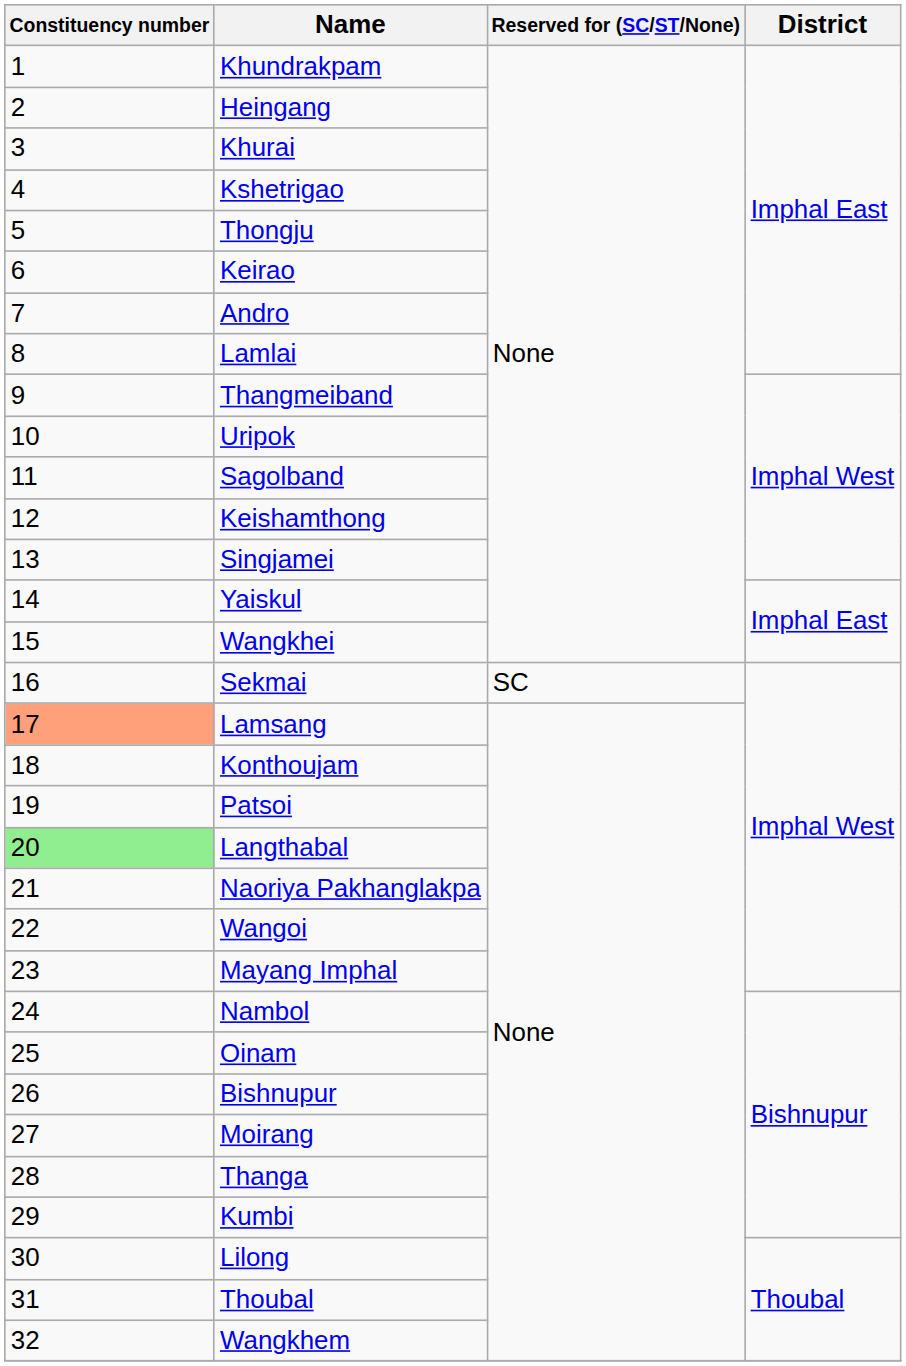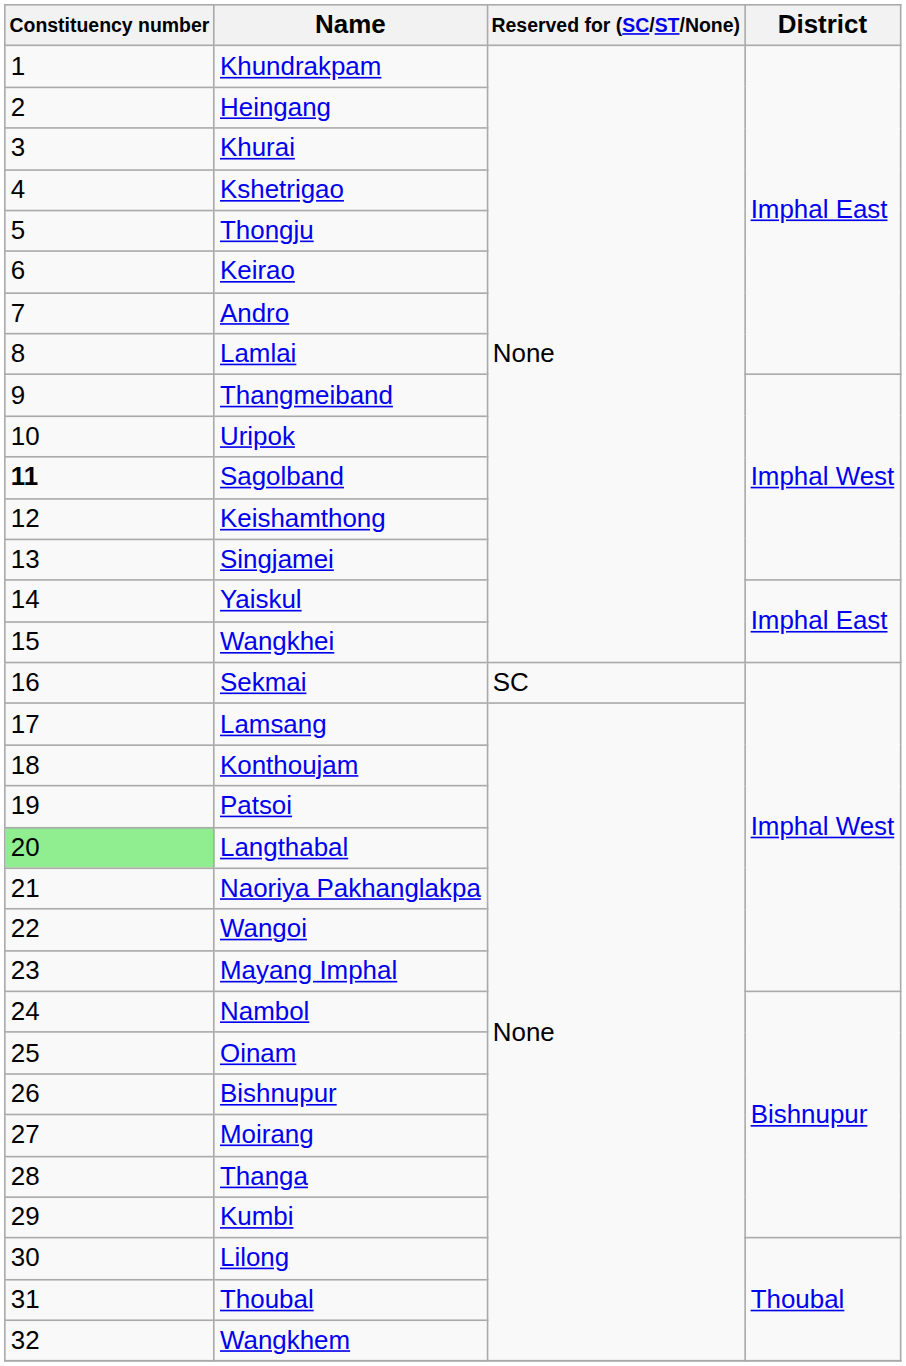(24, 477) normal -> (24, 477) bold
(25, 723) lightsalmon background -> (25, 723) no background
